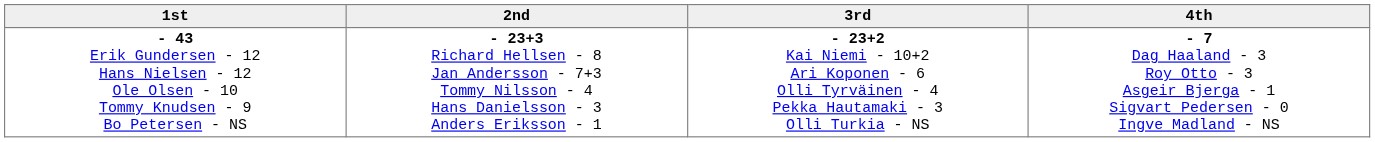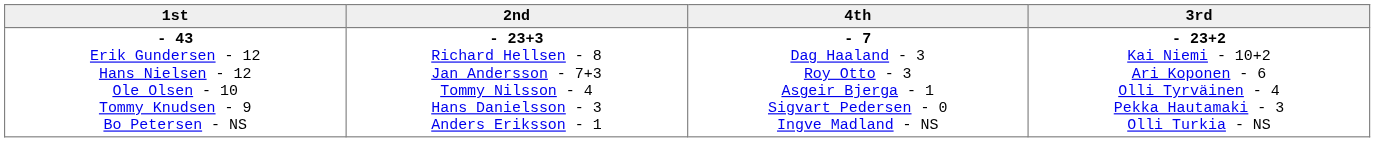columns swapped: (858, 16) <-> (1199, 16)
